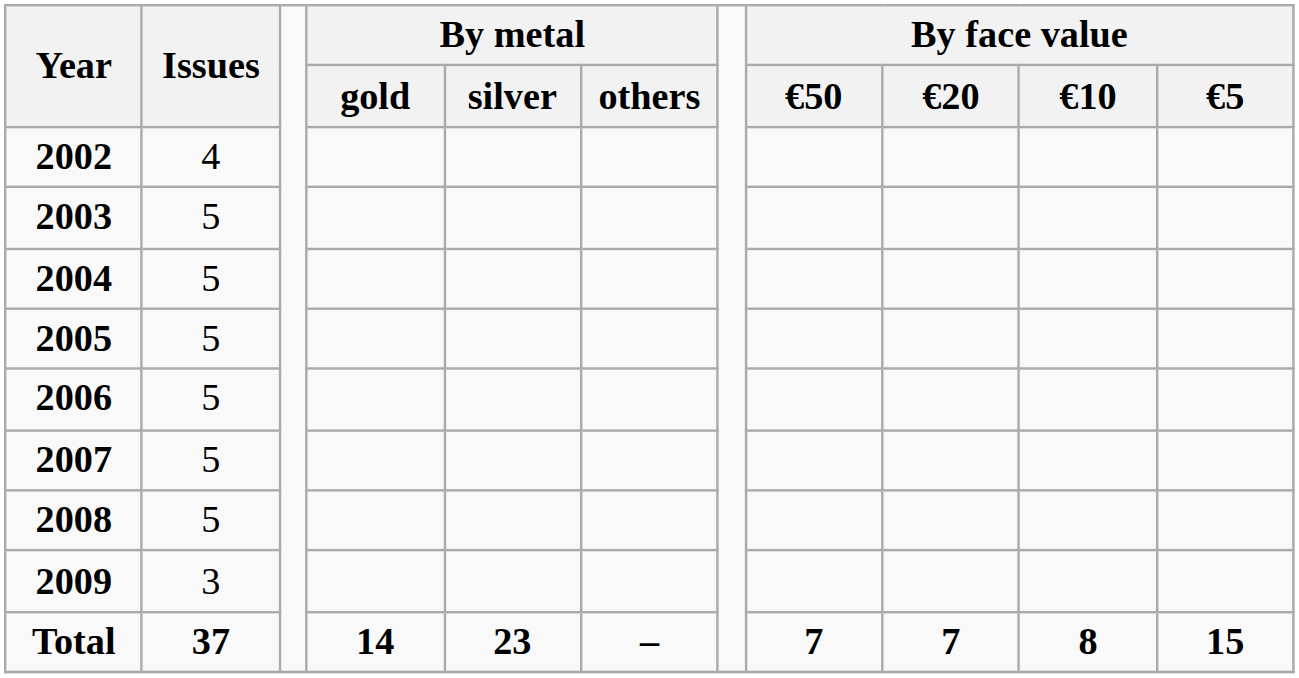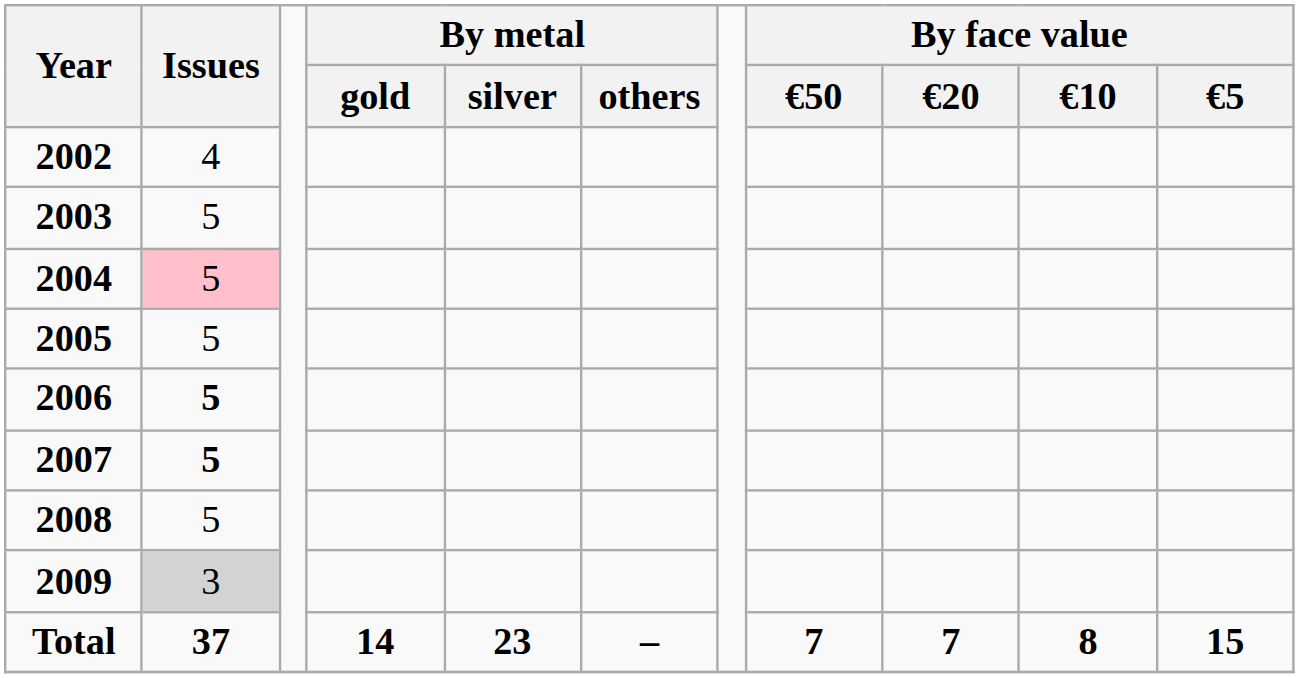(211, 277) no background -> (211, 277) pink background
(211, 398) normal -> (211, 398) bold
(211, 459) normal -> (211, 459) bold
(211, 580) no background -> (211, 580) lightgrey background
